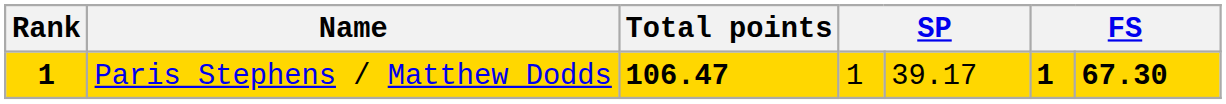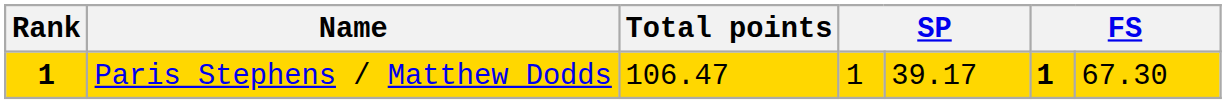(677, 75) bold -> (677, 75) normal
(1125, 75) bold -> (1125, 75) normal
